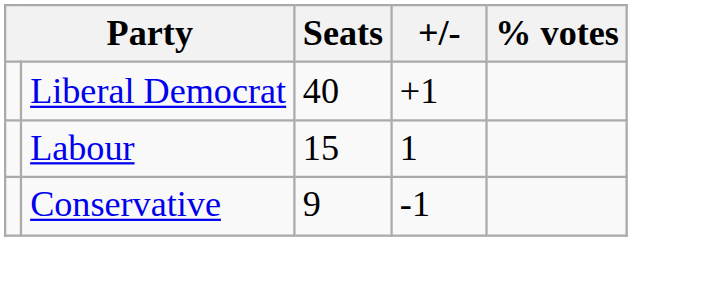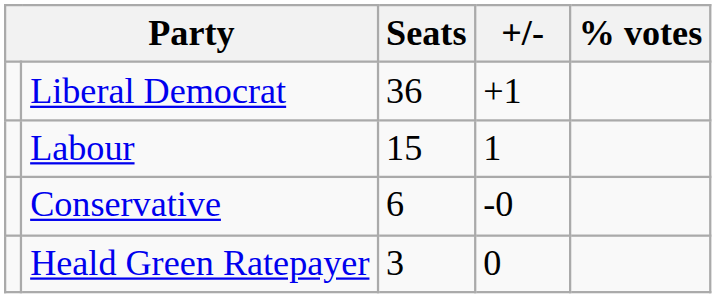(321, 90) 40 -> (404, 90) 36
(312, 205) 9 -> (395, 205) 6
(415, 205) -1 -> (498, 205) -0
+ row: (200, 262)
